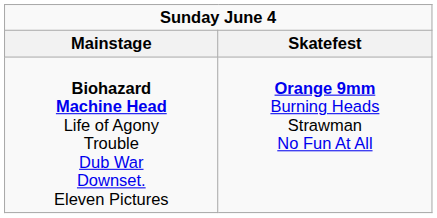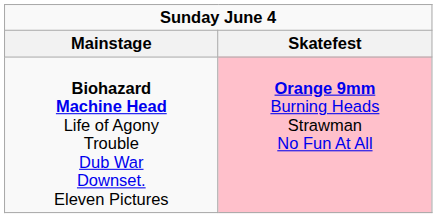(325, 116) no background -> (325, 116) pink background
